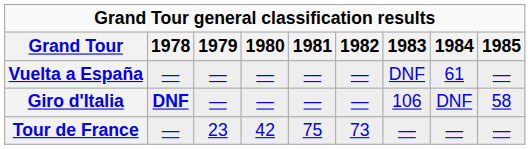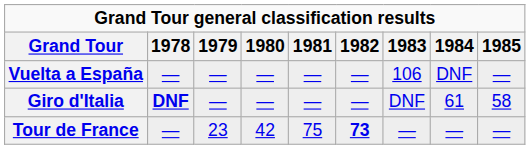(407, 74) DNF -> (407, 74) 106
(454, 74) 61 -> (454, 74) DNF
(407, 102) 106 -> (407, 102) DNF
(454, 102) DNF -> (454, 102) 61
(360, 130) normal -> (360, 130) bold
